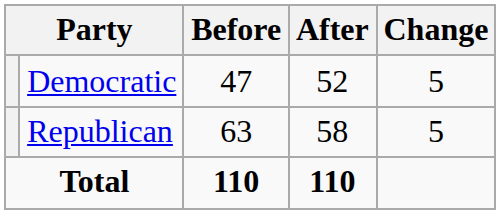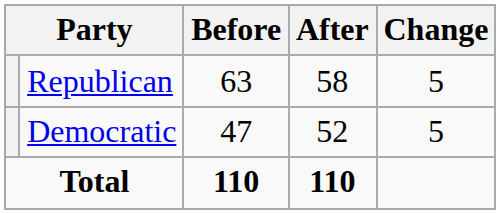rows swapped: (100, 131) <-> (102, 80)
